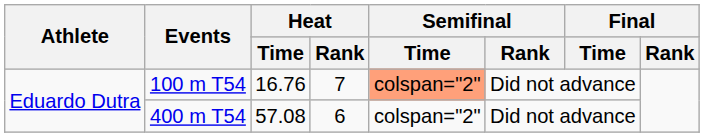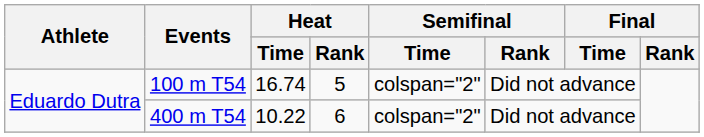(281, 85) 16.76 -> (281, 85) 16.74
(340, 85) 7 -> (340, 85) 5
(427, 85) lightsalmon background -> (427, 85) no background
(281, 117) 57.08 -> (281, 117) 10.22
